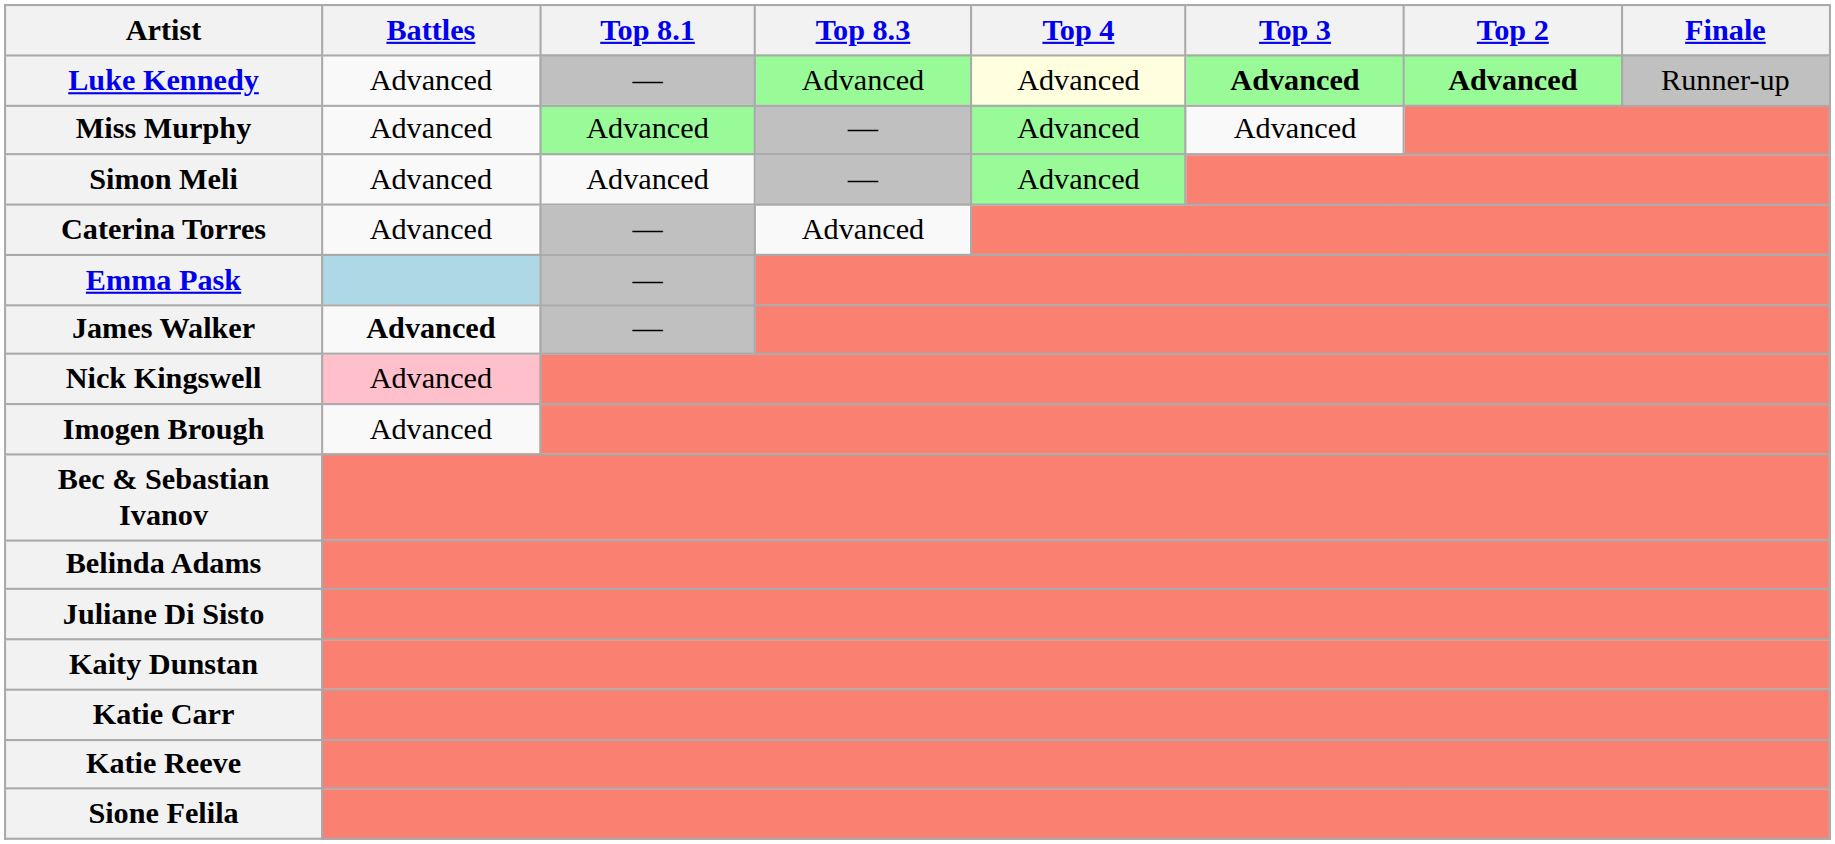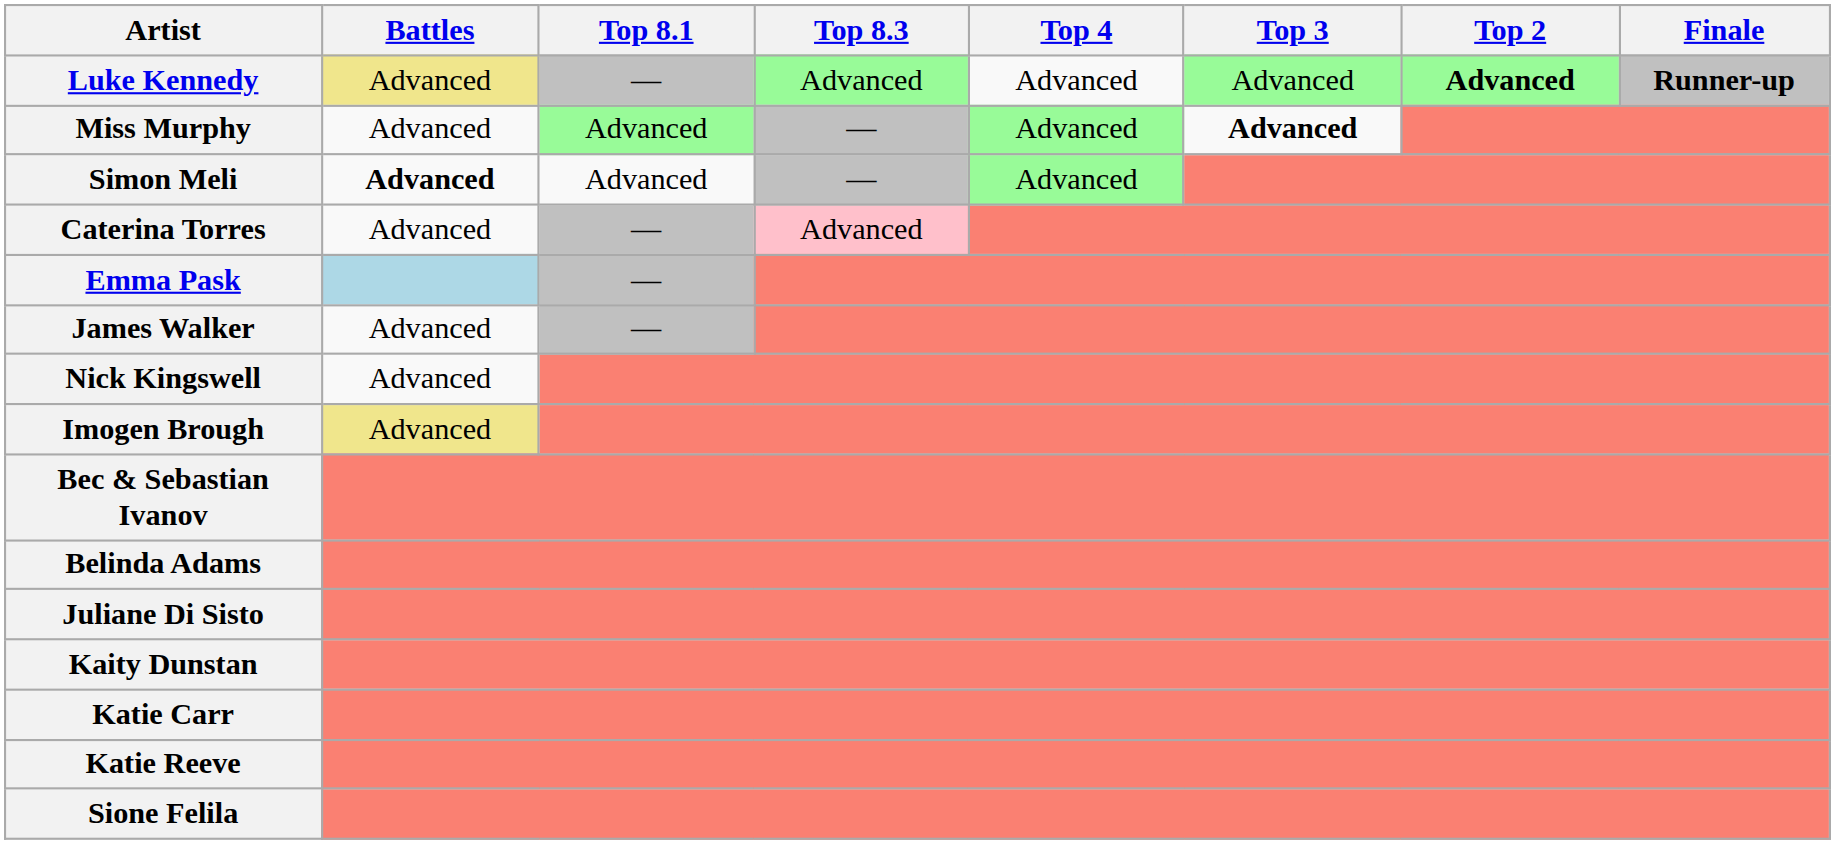(431, 79) no background -> (430, 79) khaki background
(1078, 79) lightyellow background -> (1076, 79) no background
(1295, 79) bold -> (1293, 79) normal
(1725, 79) normal -> (1724, 79) bold
(1295, 129) normal -> (1293, 129) bold
(431, 179) normal -> (430, 179) bold
(863, 229) no background -> (861, 229) pink background
(431, 329) bold -> (430, 329) normal
(431, 378) pink background -> (430, 378) no background
(431, 428) no background -> (430, 428) khaki background
